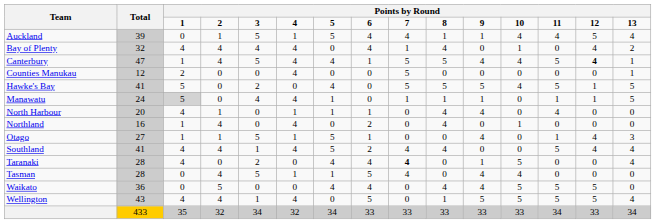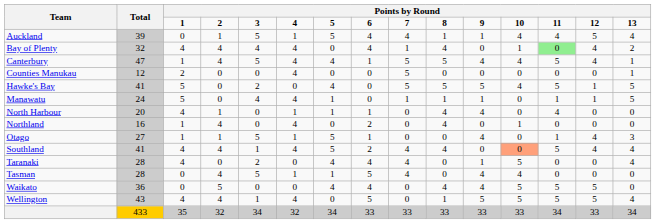(557, 49) no background -> (557, 49) lightgreen background
(594, 61) bold -> (594, 61) normal
(182, 99) lightgrey background -> (182, 99) no background
(520, 149) no background -> (520, 149) lightsalmon background
(407, 162) bold -> (407, 162) normal
